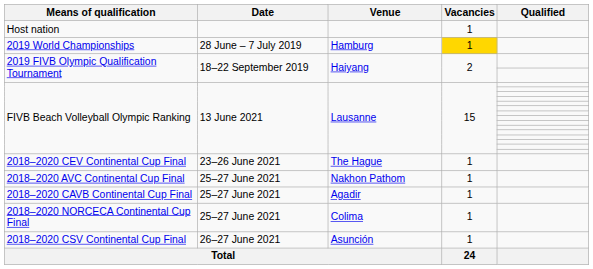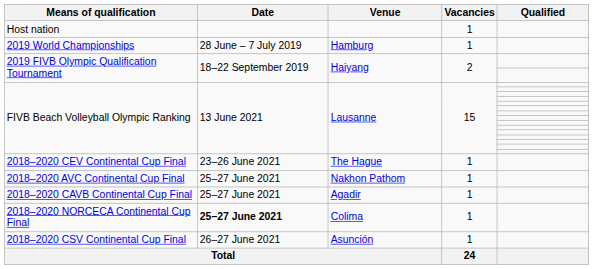(470, 45) gold background -> (470, 45) no background
(240, 217) normal -> (241, 217) bold
